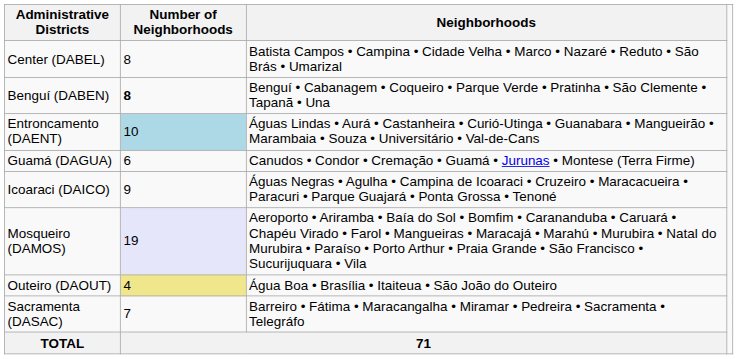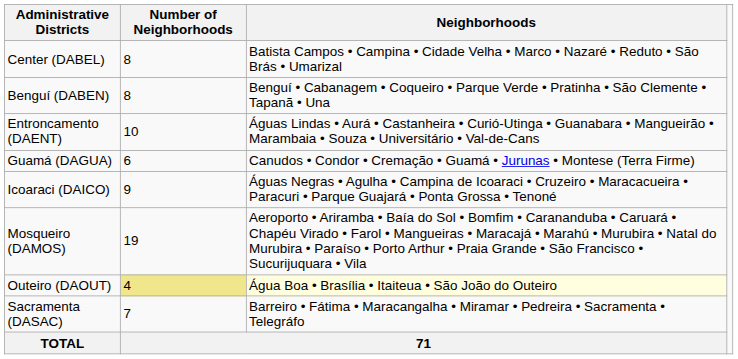(127, 95) bold -> (127, 95) normal
(131, 132) lightblue background -> (131, 132) no background
(131, 241) lavender background -> (131, 241) no background
(403, 285) no background -> (403, 285) lightyellow background
